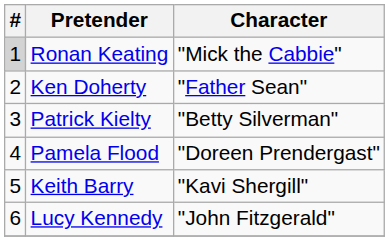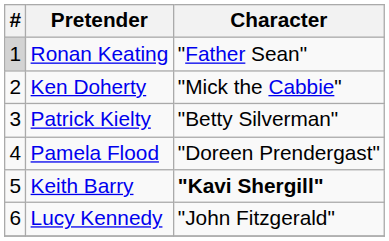(260, 53) "Mick the Cabbie" -> (242, 53) "Father Sean"
(242, 86) "Father Sean" -> (260, 86) "Mick the Cabbie"
(243, 185) normal -> (251, 185) bold
